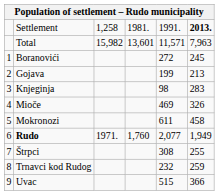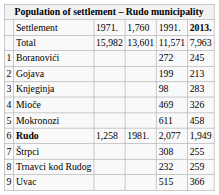(107, 27) 1,258 -> (107, 27) 1971.
(138, 27) 1981. -> (138, 27) 1,760
(107, 136) 1971. -> (107, 136) 1,258
(138, 136) 1,760 -> (138, 136) 1981.
